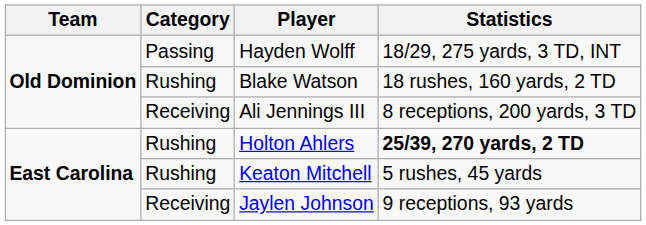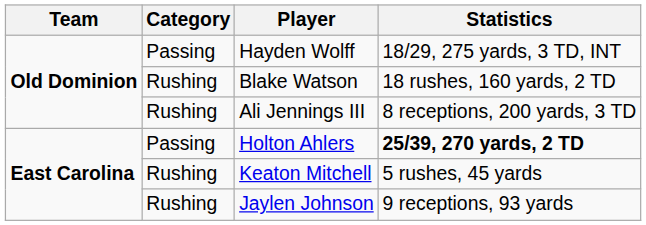(188, 112) Receiving -> (182, 112) Rushing
(181, 143) Rushing -> (181, 143) Passing
(188, 204) Receiving -> (182, 204) Rushing
